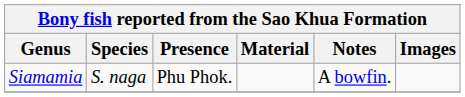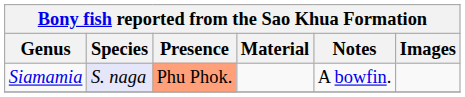(118, 77) no background -> (118, 77) lavender background
(194, 77) no background -> (194, 77) lightsalmon background
